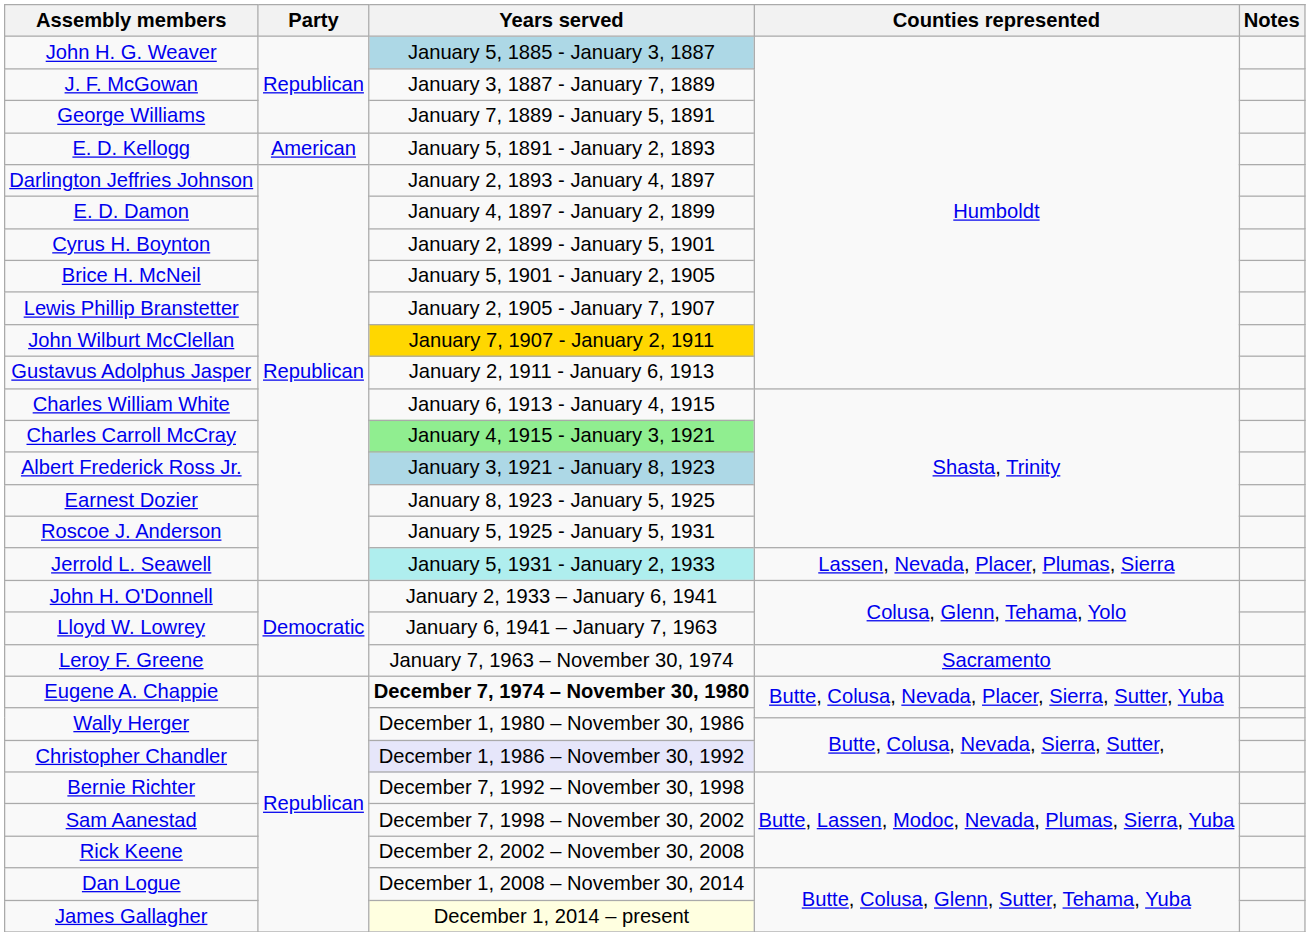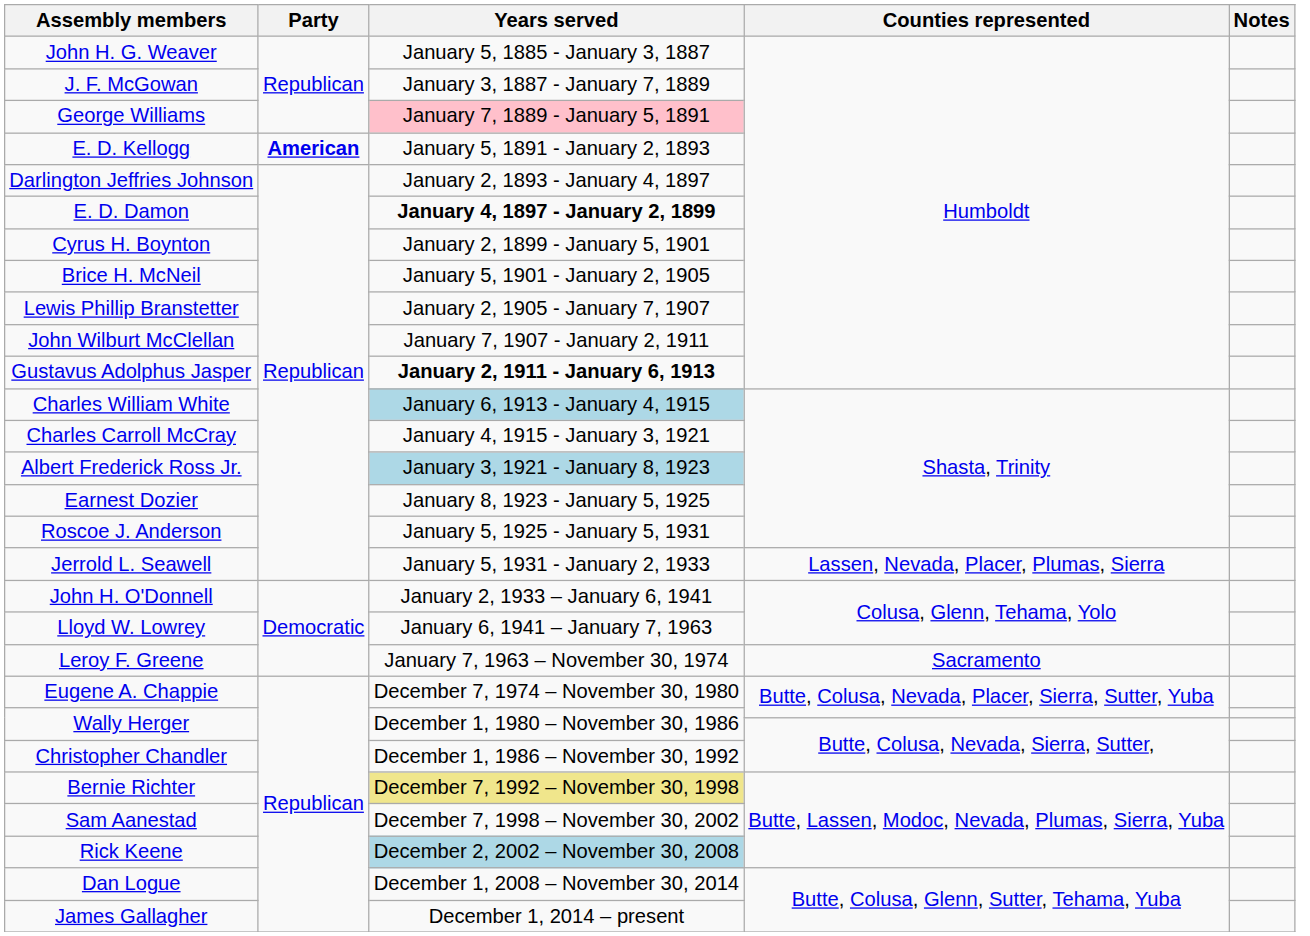(561, 52) lightblue background -> (556, 52) no background
(561, 116) no background -> (556, 116) pink background
(313, 148) normal -> (313, 148) bold
(561, 212) normal -> (556, 212) bold
(561, 340) gold background -> (556, 340) no background
(561, 372) normal -> (556, 372) bold
(561, 404) no background -> (556, 404) lightblue background
(561, 436) lightgreen background -> (556, 436) no background
(561, 564) paleturquoise background -> (556, 564) no background
(561, 691) bold -> (556, 691) normal
(561, 755) lavender background -> (556, 755) no background
(561, 787) no background -> (556, 787) khaki background
(561, 851) no background -> (556, 851) lightblue background
(561, 915) lightyellow background -> (556, 915) no background
